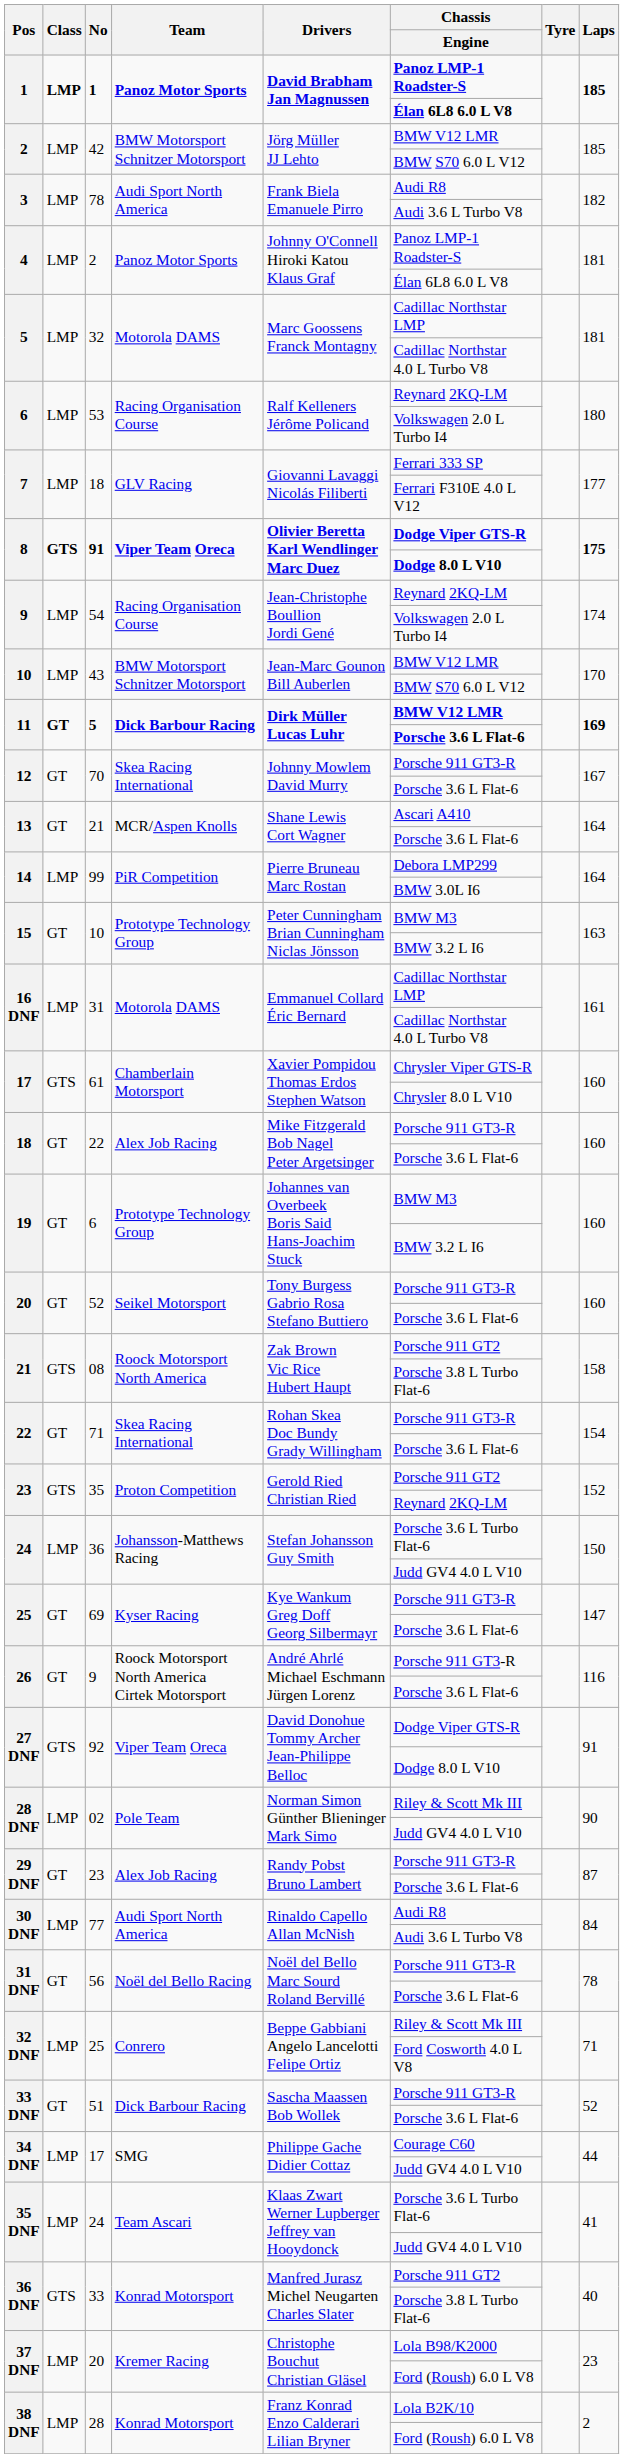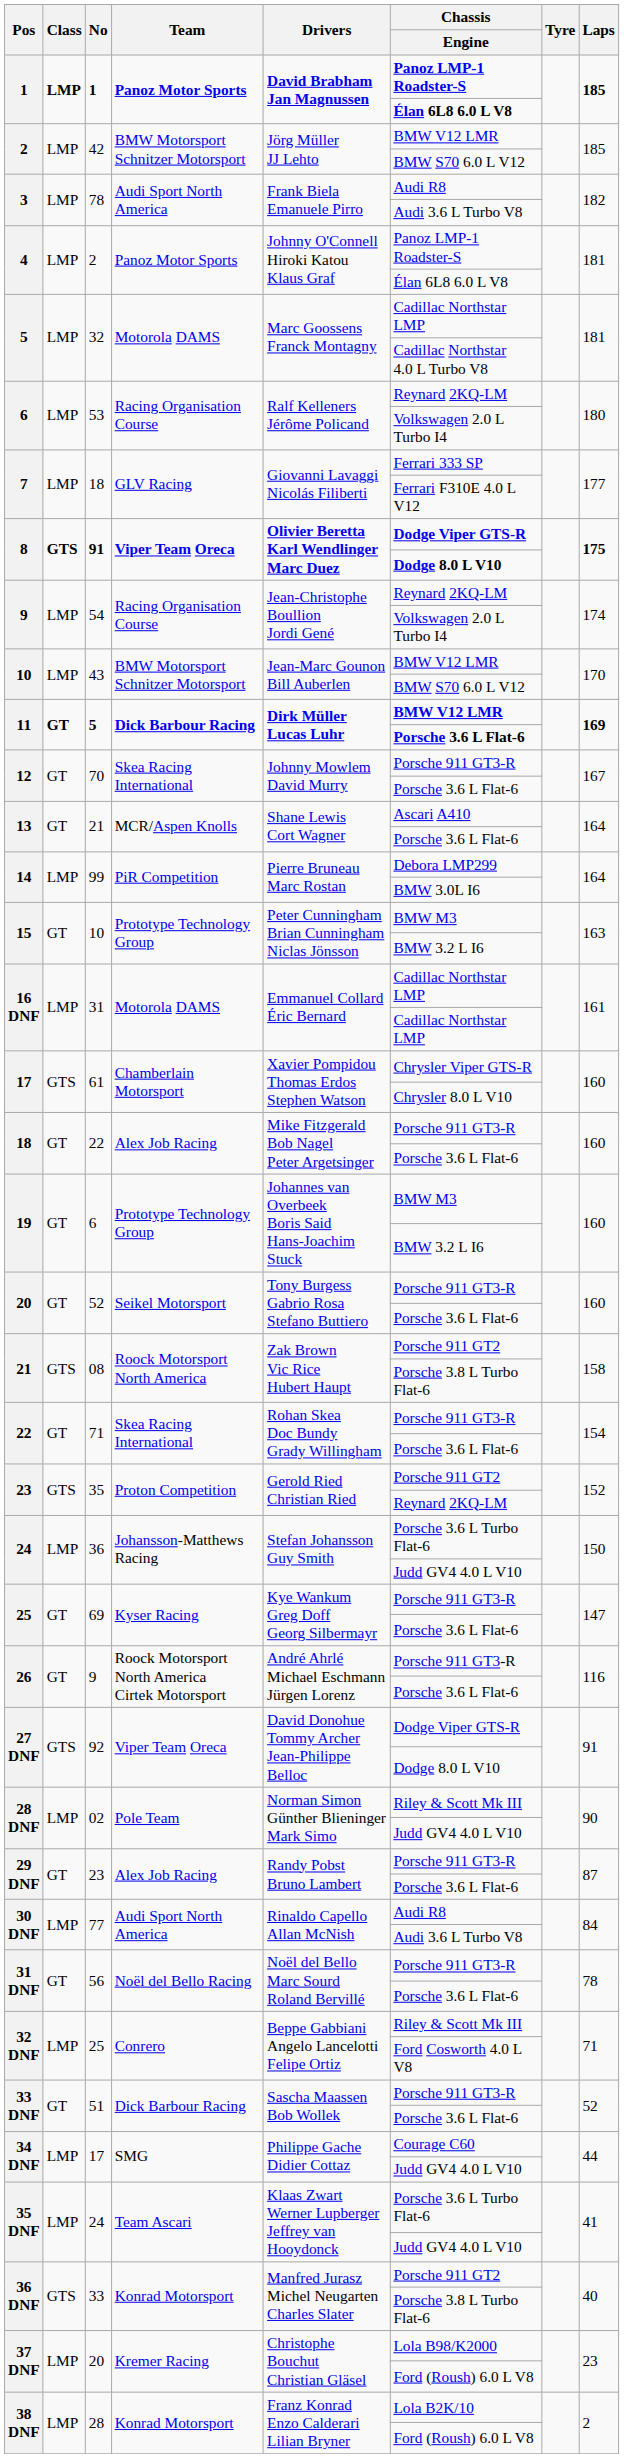(450, 1029) Cadillac Northstar 4.0 L Turbo V8 -> (450, 1029) Cadillac Northstar LMP
